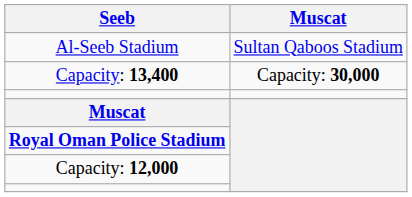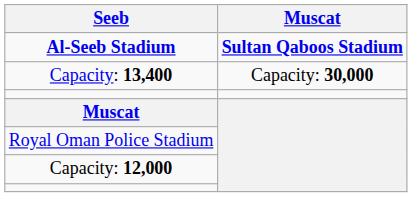(117, 47) normal -> (111, 47) bold
(318, 47) normal -> (312, 47) bold
(117, 140) bold -> (111, 140) normal
